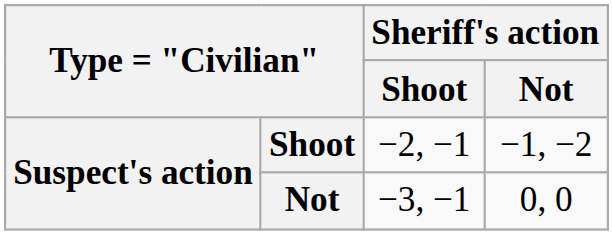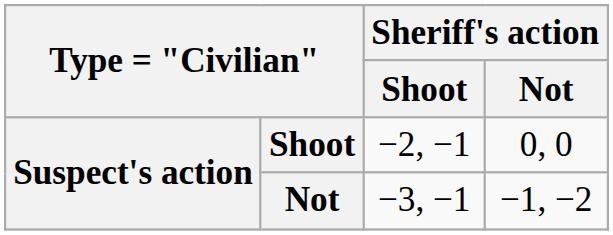(546, 144) −1, −2 -> (546, 144) 0, 0
(546, 199) 0, 0 -> (546, 199) −1, −2
